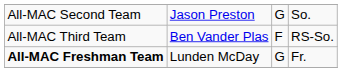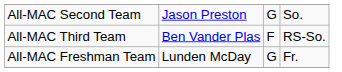(86, 57) bold -> (82, 57) normal
